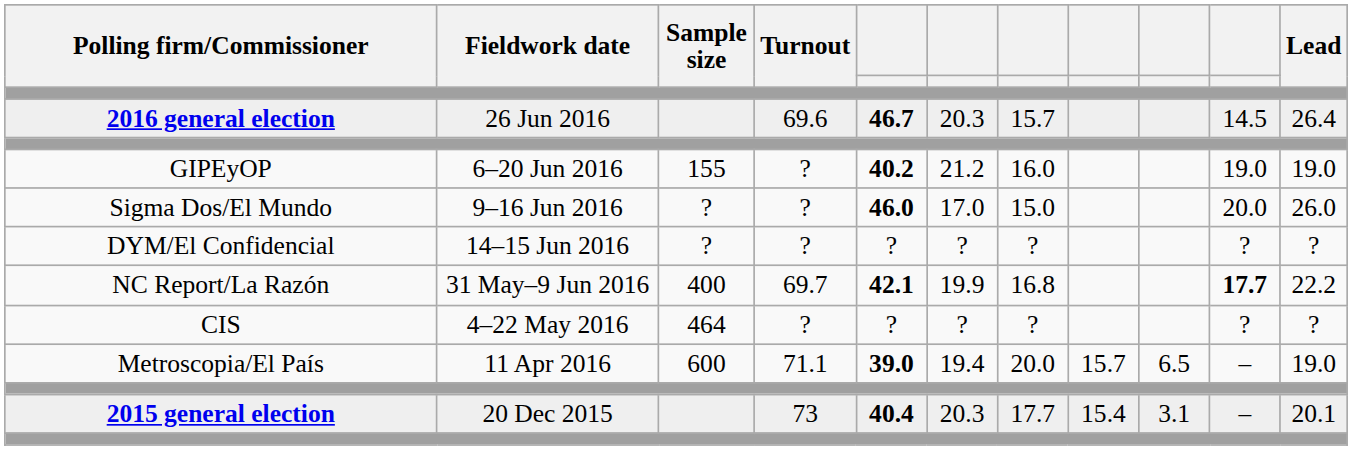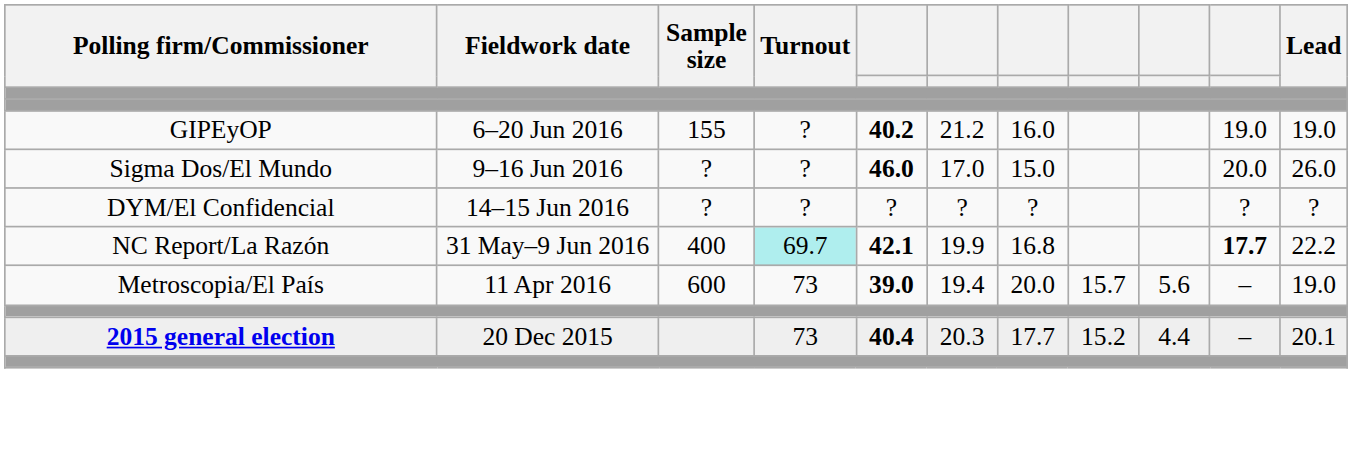- row: (221, 118)
(805, 285) no background -> (805, 246) paleturquoise background
- row: (221, 323)
(805, 362) 71.1 -> (805, 285) 73
(1174, 362) 6.5 -> (1174, 285) 5.6
(1103, 413) 15.4 -> (1103, 335) 15.2
(1174, 413) 3.1 -> (1174, 335) 4.4
